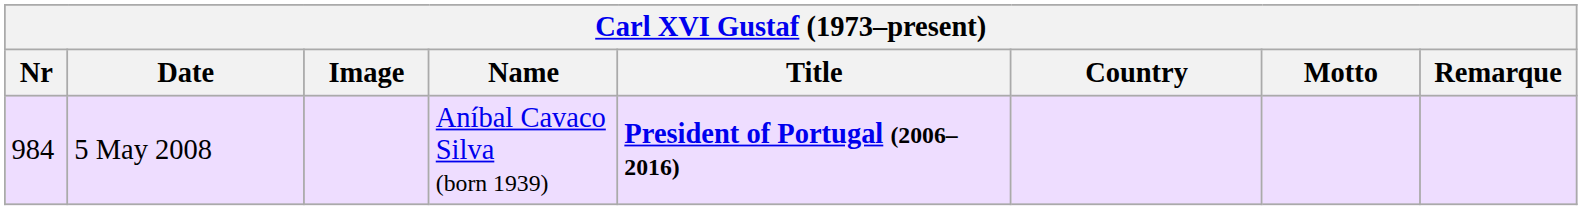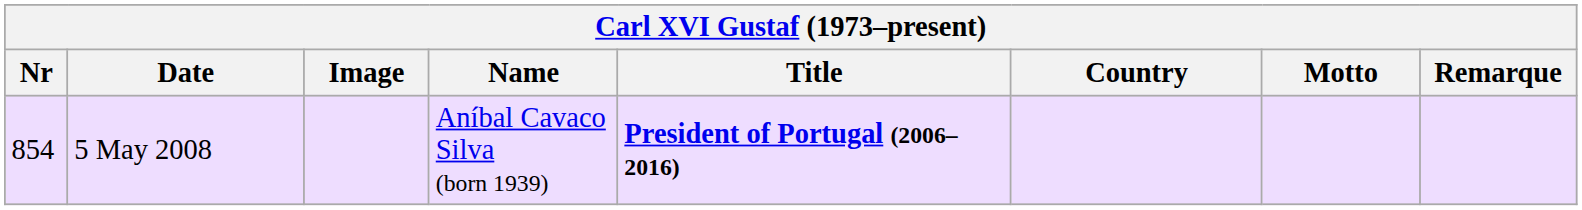(33, 149) 984 -> (33, 149) 854
